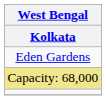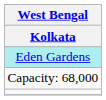(53, 57) no background -> (53, 57) paleturquoise background
(53, 78) khaki background -> (53, 78) no background
